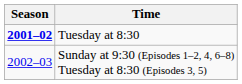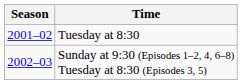(30, 34) bold -> (30, 34) normal
